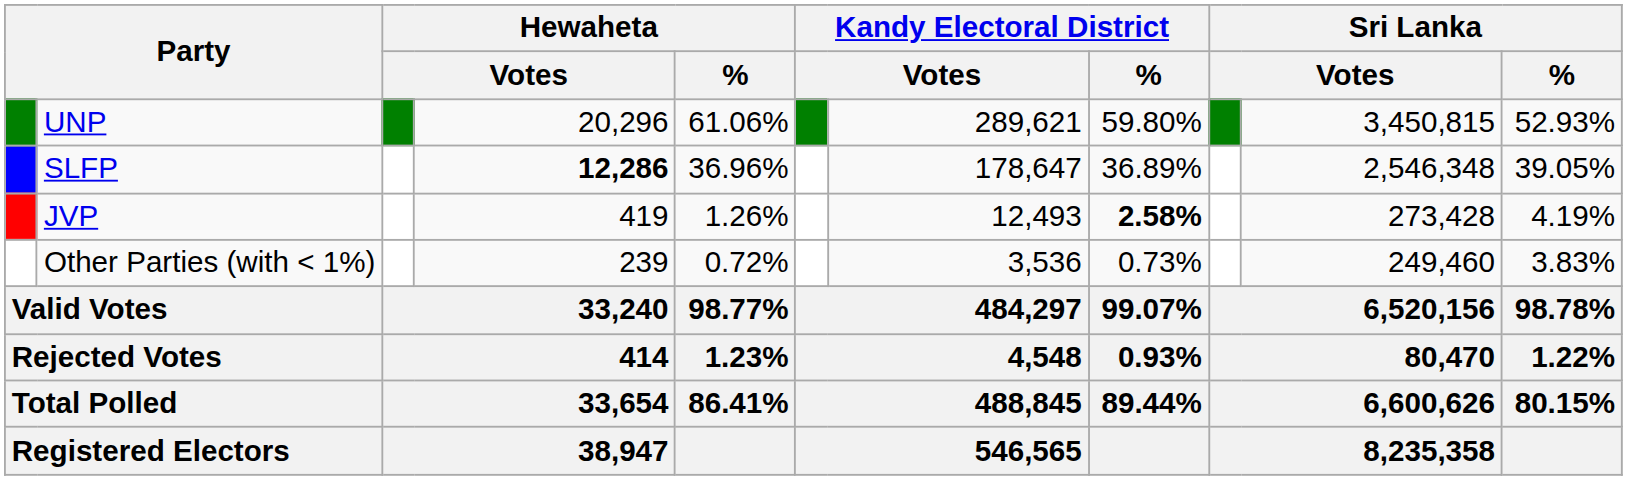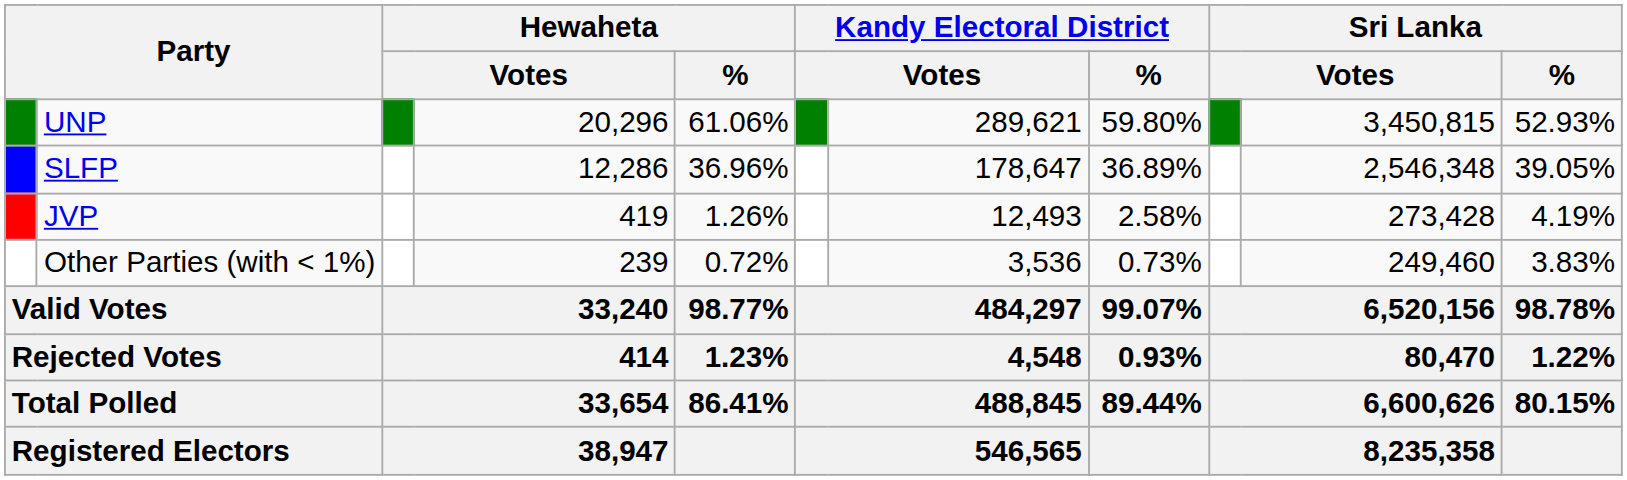(623, 168) bold -> (623, 168) normal
(1160, 215) bold -> (1160, 215) normal
